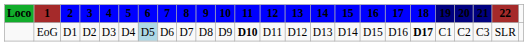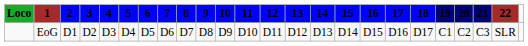(148, 31) lightblue background -> (148, 31) no background
(248, 31) bold -> (248, 31) normal
(423, 31) bold -> (423, 31) normal
